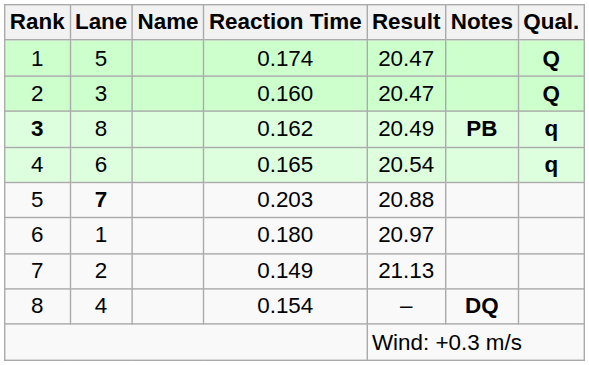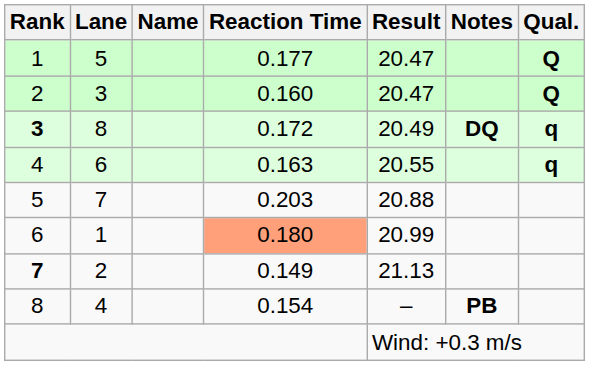(285, 57) 0.174 -> (285, 57) 0.177
(285, 128) 0.162 -> (285, 128) 0.172
(482, 128) PB -> (482, 128) DQ
(285, 164) 0.165 -> (285, 164) 0.163
(406, 164) 20.54 -> (406, 164) 20.55
(101, 199) bold -> (101, 199) normal
(285, 235) no background -> (285, 235) lightsalmon background
(406, 235) 20.97 -> (406, 235) 20.99
(37, 270) normal -> (37, 270) bold
(482, 306) DQ -> (482, 306) PB
